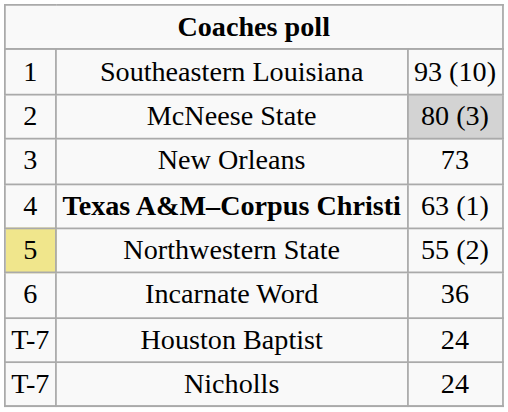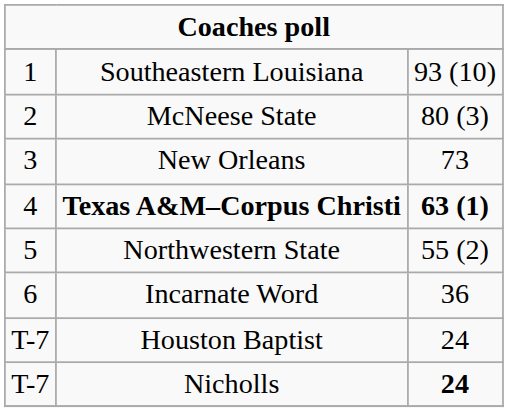(455, 116) lightgrey background -> (455, 116) no background
(455, 205) normal -> (455, 205) bold
(30, 250) khaki background -> (30, 250) no background
(455, 384) normal -> (455, 384) bold
